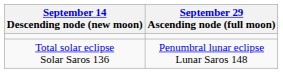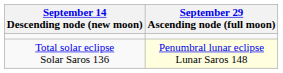(211, 53) no background -> (211, 53) lightyellow background
